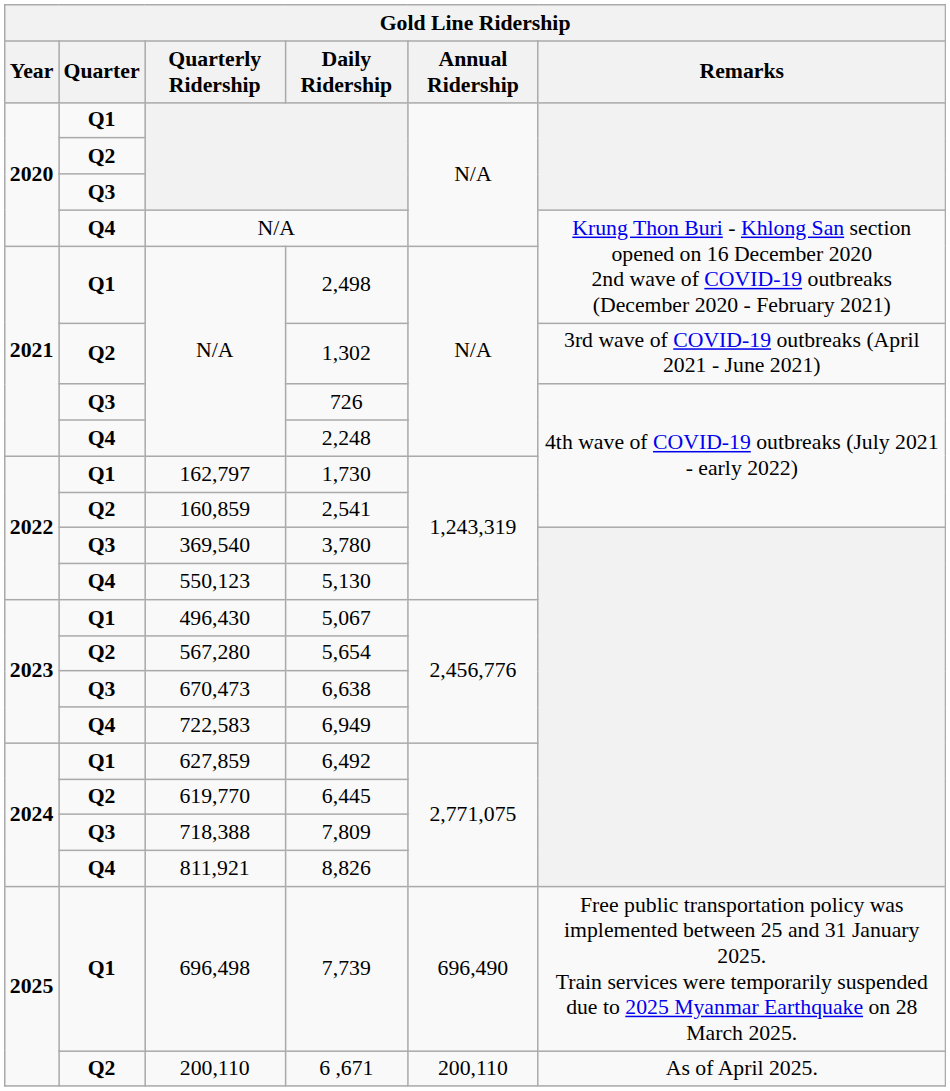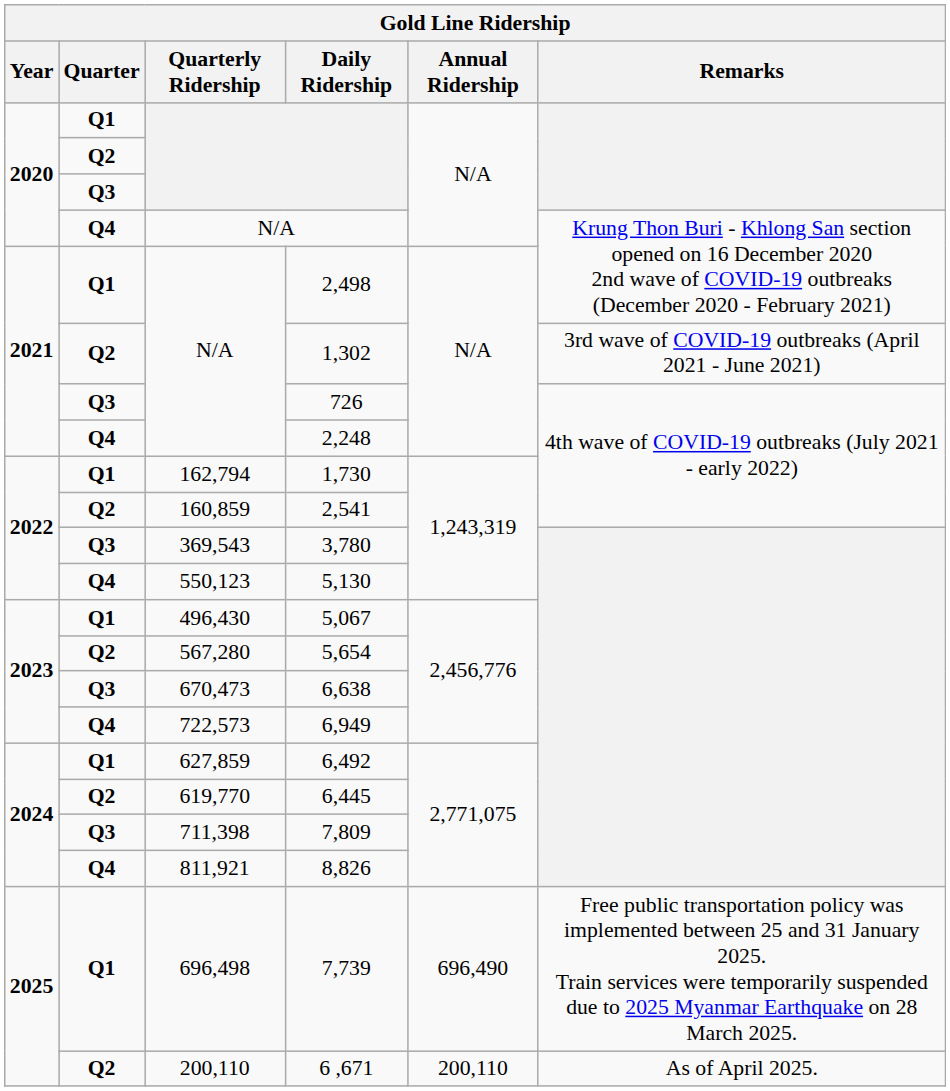(215, 473) 162,797 -> (215, 473) 162,794
(215, 545) 369,540 -> (215, 545) 369,543
(215, 724) 722,583 -> (215, 724) 722,573
(215, 832) 718,388 -> (215, 832) 711,398
